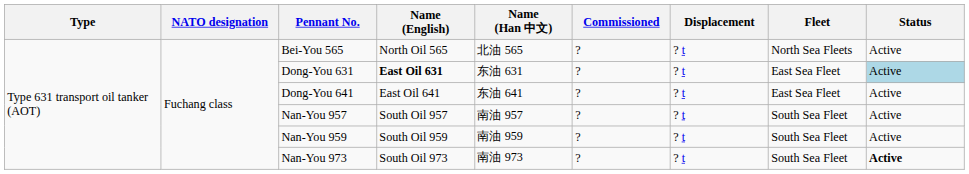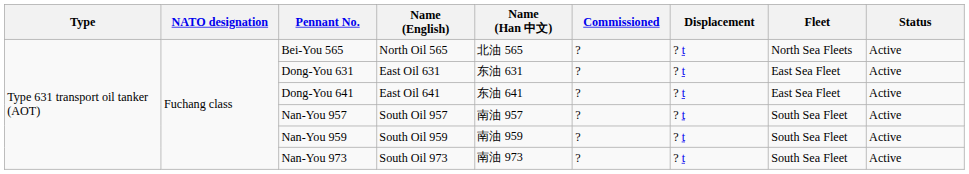(411, 72) bold -> (410, 72) normal
(885, 72) lightblue background -> (885, 72) no background
(886, 158) bold -> (885, 158) normal
